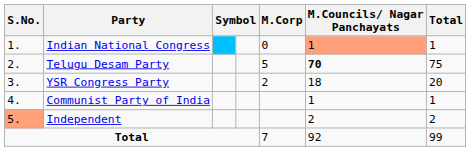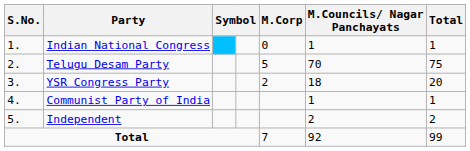(311, 45) lightsalmon background -> (311, 45) no background
(315, 64) bold -> (315, 64) normal
(14, 119) lightsalmon background -> (14, 119) no background
